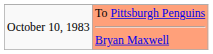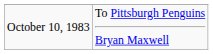(150, 27) lightsalmon background -> (150, 27) no background
